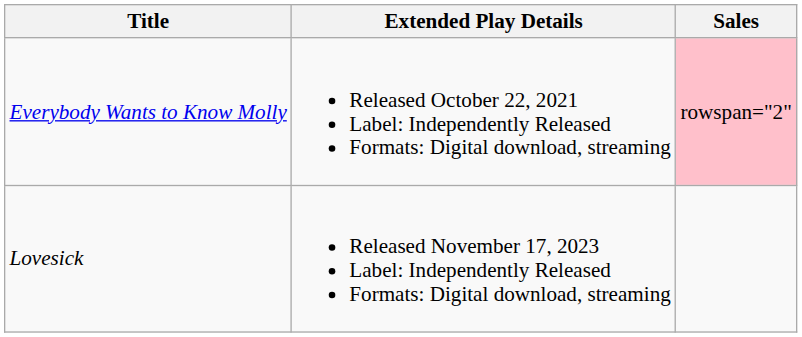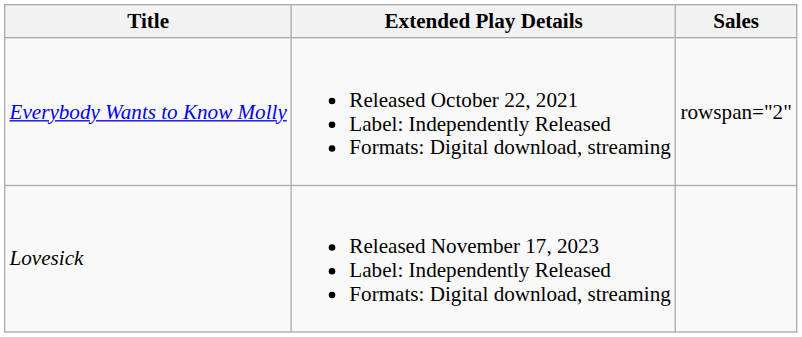(736, 111) pink background -> (736, 111) no background
